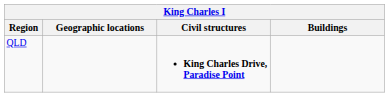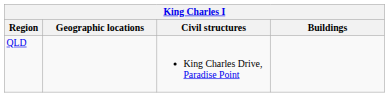(214, 69) bold -> (214, 69) normal
